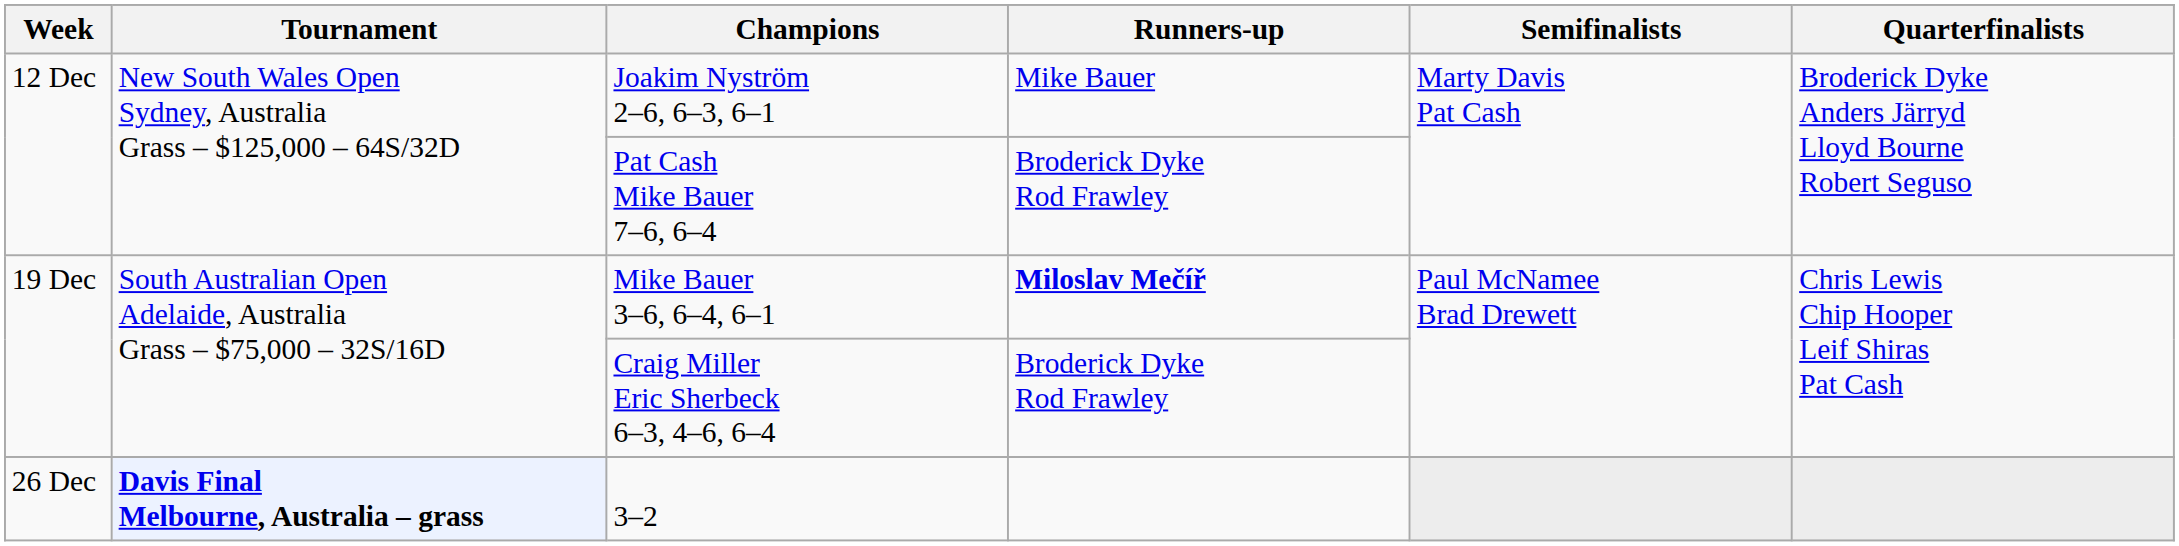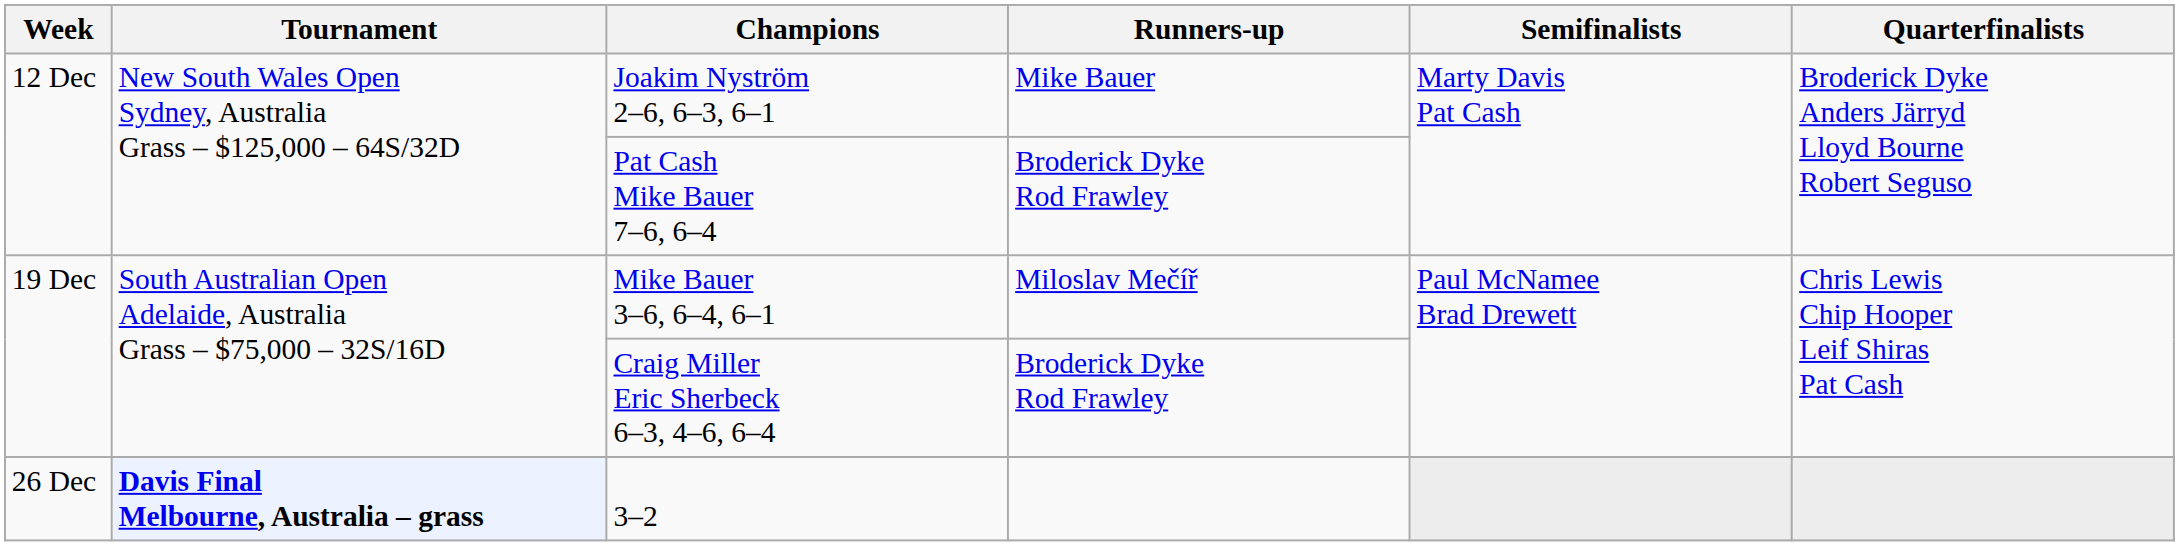(1110, 279) bold -> (1106, 279) normal
